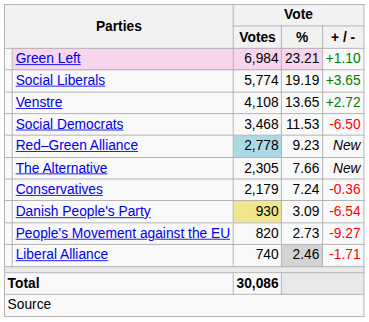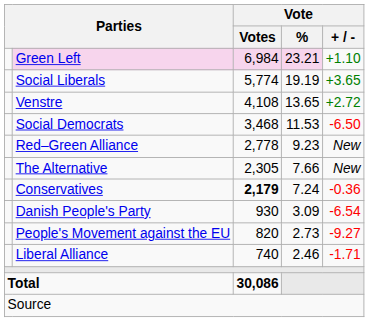(261, 146) lightblue background -> (261, 146) no background
(261, 189) normal -> (261, 189) bold
(267, 211) khaki background -> (267, 211) no background
(306, 255) lightgrey background -> (306, 255) no background
